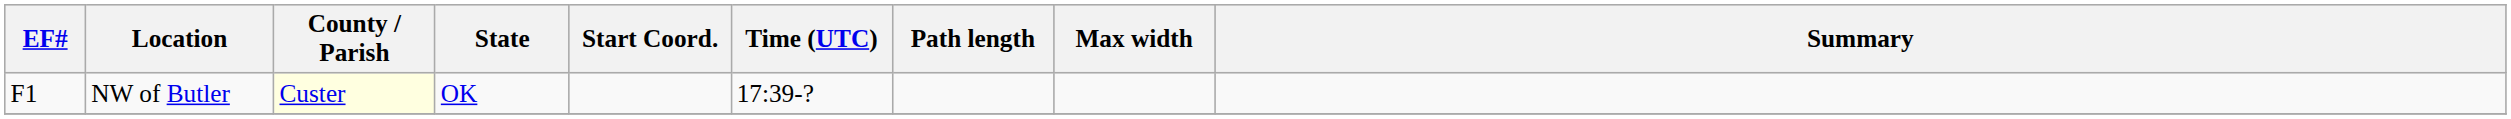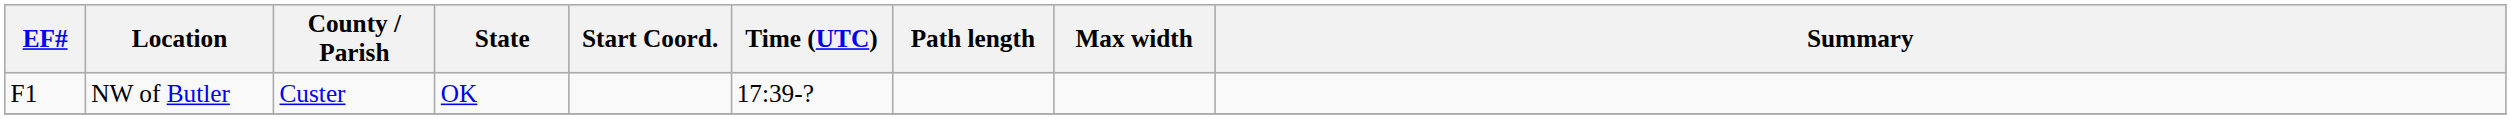(313, 93) lightyellow background -> (313, 93) no background
